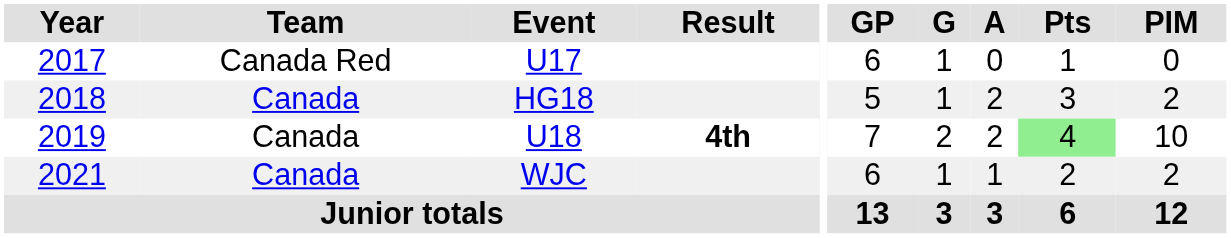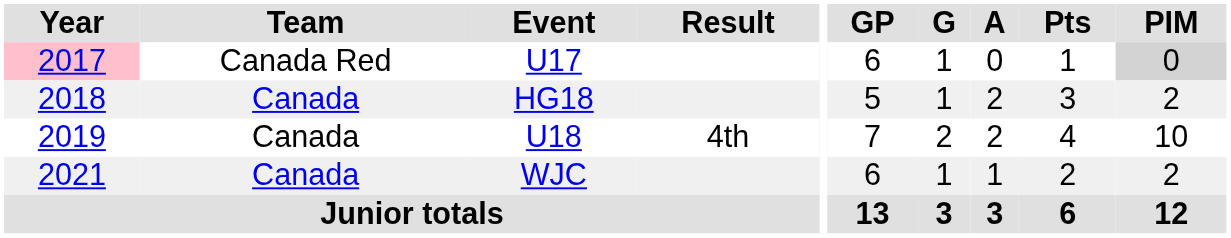(72, 60) no background -> (72, 60) pink background
(1171, 60) no background -> (1171, 60) lightgrey background
(728, 137) bold -> (728, 137) normal
(1068, 137) lightgreen background -> (1068, 137) no background
